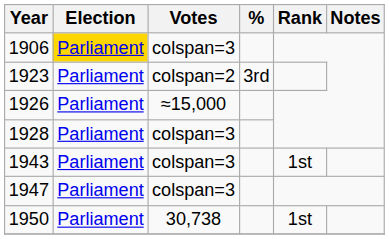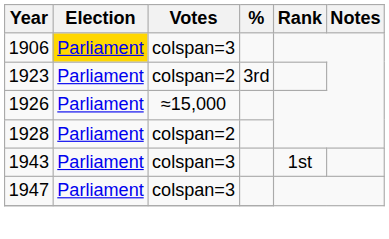(194, 133) colspan=3 -> (194, 133) colspan=2
- row: (29, 219)
